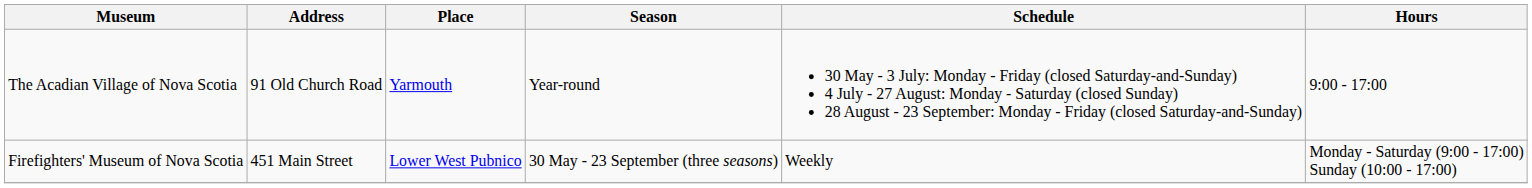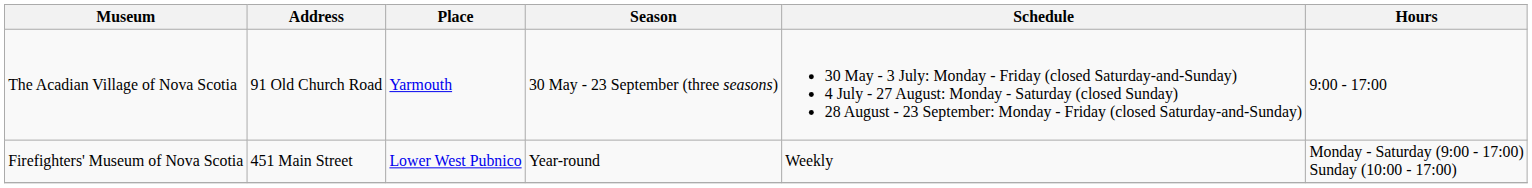(564, 84) Year-round -> (653, 84) 30 May - 23 September (three seasons)
(653, 161) 30 May - 23 September (three seasons) -> (564, 161) Year-round
